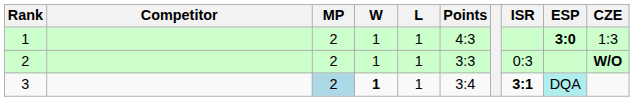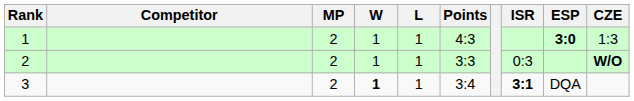(333, 84) lightblue background -> (333, 84) no background
(565, 84) paleturquoise background -> (565, 84) no background
